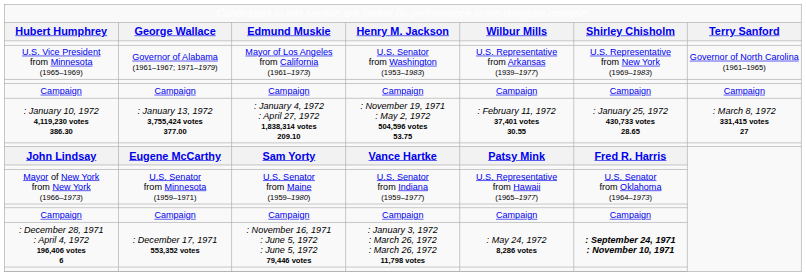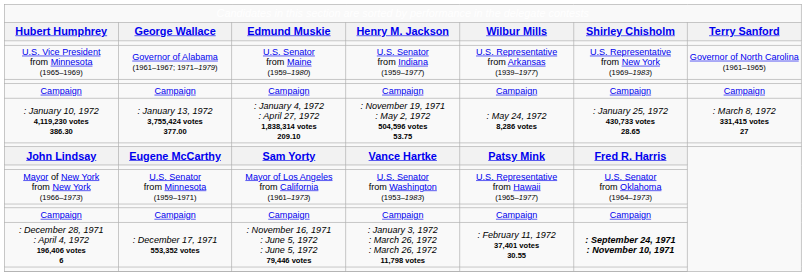(289, 63) Mayor of Los Angeles from California (1961–1973) -> (289, 63) U.S. Senator from Maine (1959–1980)
(403, 63) U.S. Senator from Washington (1953–1983) -> (403, 63) U.S. Senator from Indiana (1959–1977)
(517, 121) : February 11, 1972 37,401 votes 30.55 -> (517, 121) : May 24, 1972 8,286 votes
(289, 187) U.S. Senator from Maine (1959–1980) -> (289, 187) Mayor of Los Angeles from California (1961–1973)
(403, 187) U.S. Senator from Indiana (1959–1977) -> (403, 187) U.S. Senator from Washington (1953–1983)
(517, 245) : May 24, 1972 8,286 votes -> (517, 245) : February 11, 1972 37,401 votes 30.55
